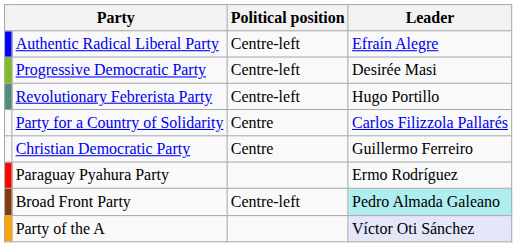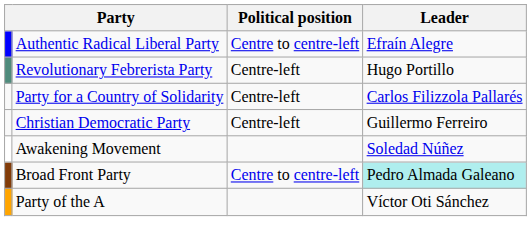(265, 44) Centre-left -> (295, 44) Centre to centre-left
- row: (111, 70)
(252, 123) Centre -> (265, 96) Centre-left
(252, 149) Centre -> (265, 123) Centre-left
+ row: (88, 149)
- row: (92, 175)
(265, 202) Centre-left -> (295, 175) Centre to centre-left
(413, 228) lavender background -> (428, 202) no background
